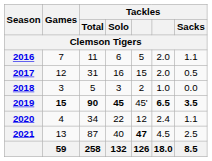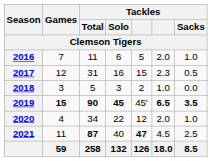(191, 57) 1.1 -> (191, 57) 1.0
(163, 73) 2.0 -> (163, 73) 2.3
(163, 118) 2.4 -> (163, 118) 2.0
(191, 118) 1.1 -> (191, 118) 1.0
(61, 133) 13 -> (61, 133) 11
(93, 133) normal -> (93, 133) bold
